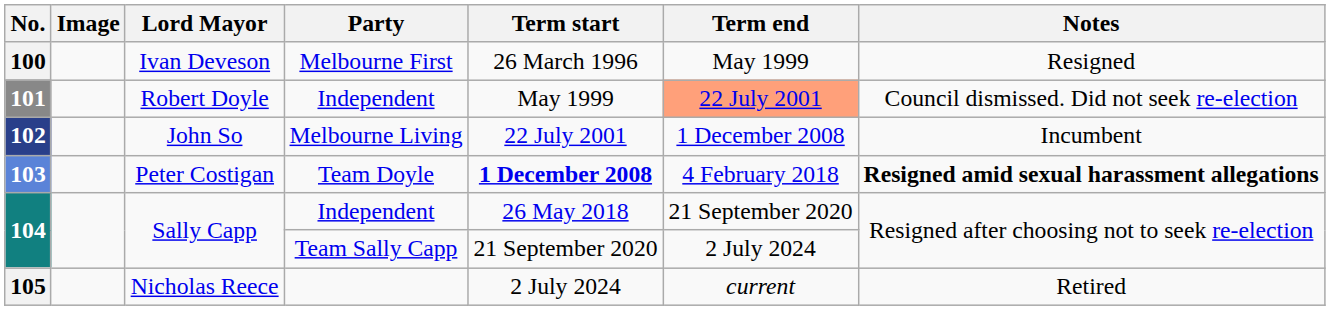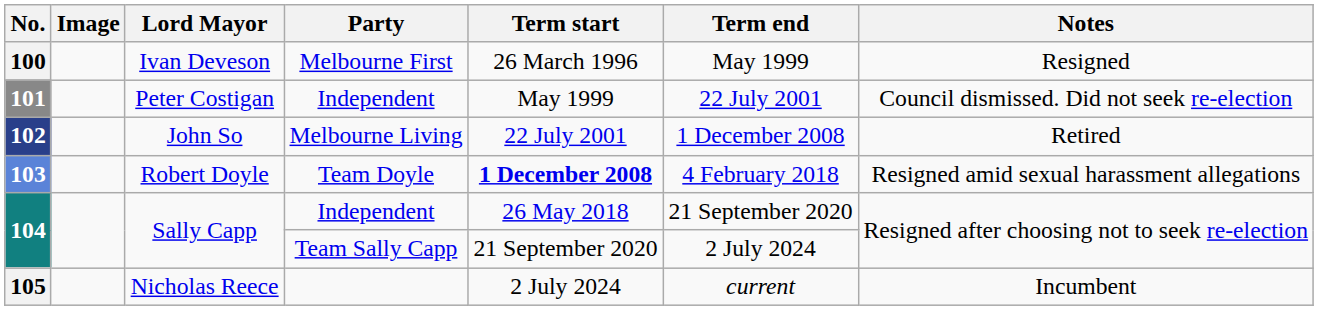(205, 98) Robert Doyle -> (205, 98) Peter Costigan
(761, 98) lightsalmon background -> (761, 98) no background
(1091, 135) Incumbent -> (1086, 135) Retired
(205, 173) Peter Costigan -> (205, 173) Robert Doyle
(1091, 173) bold -> (1086, 173) normal
(1091, 286) Retired -> (1086, 286) Incumbent
